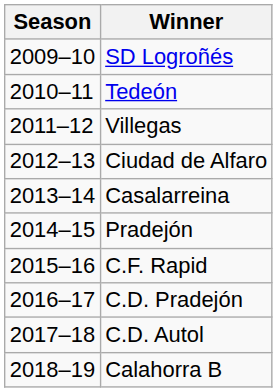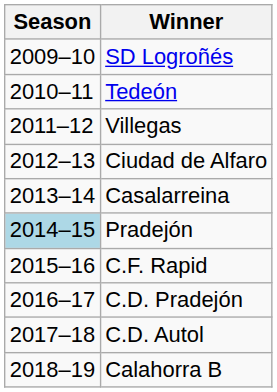(52, 230) no background -> (52, 230) lightblue background
